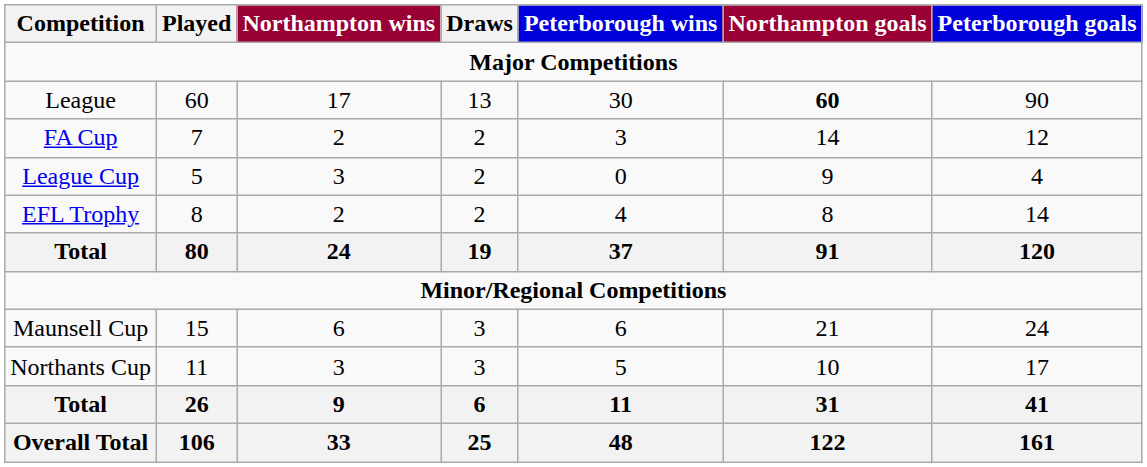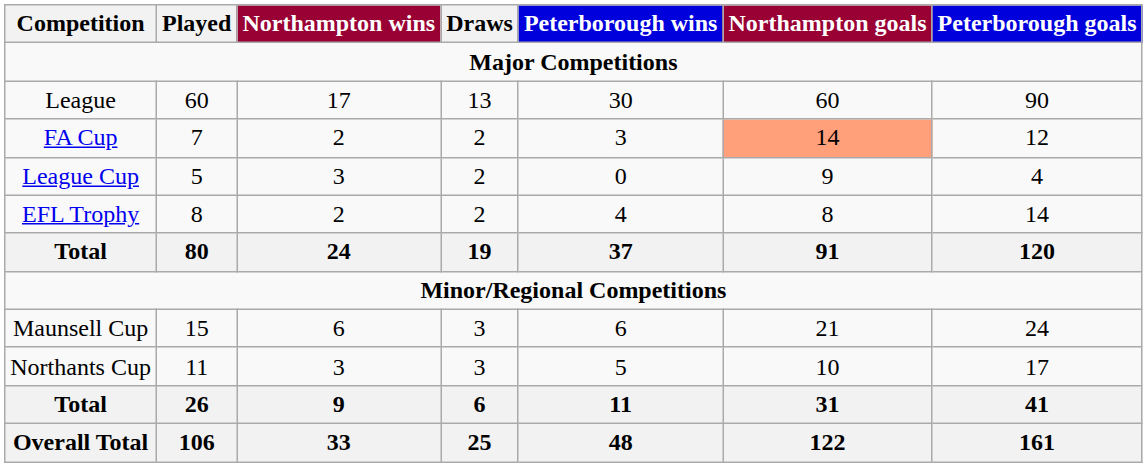(828, 99) bold -> (828, 99) normal
(828, 137) no background -> (828, 137) lightsalmon background
